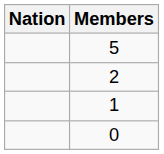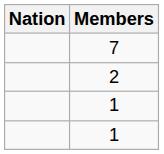(114, 47) 5 -> (114, 47) 7
(114, 134) 0 -> (114, 134) 1
